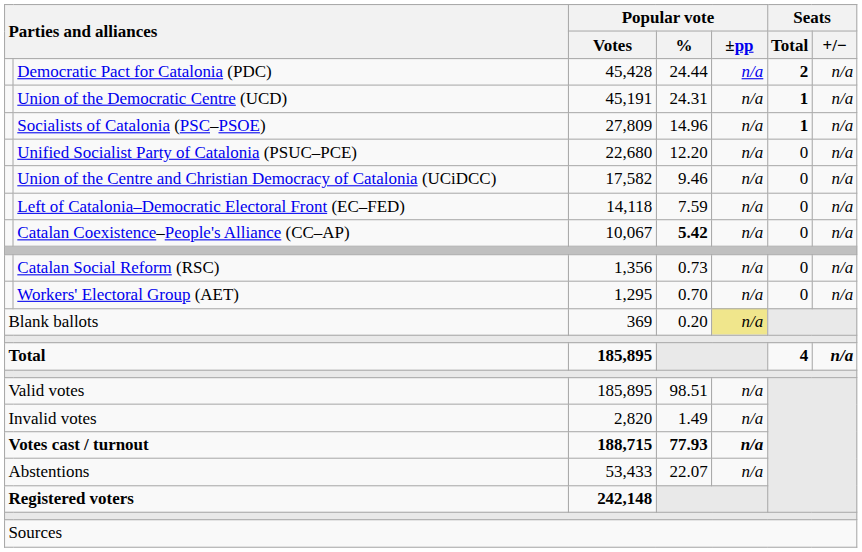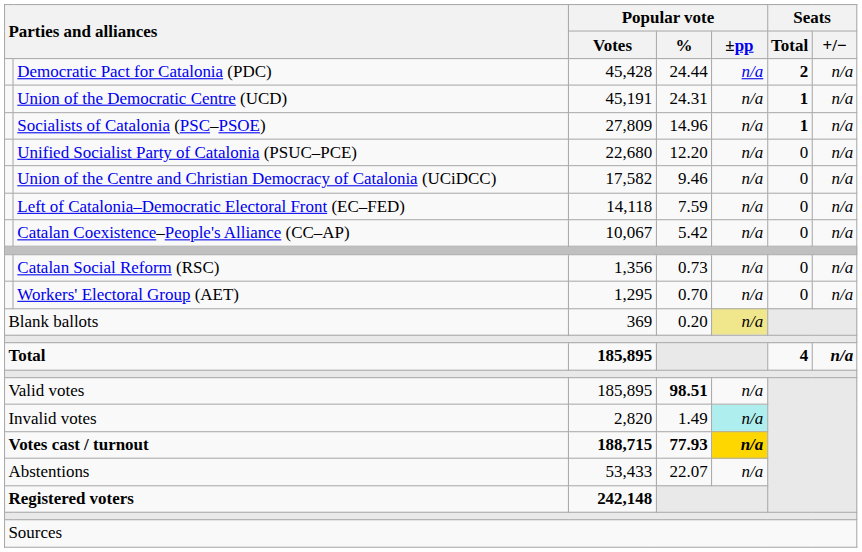(693, 233) bold -> (693, 233) normal
(689, 391) normal -> (689, 391) bold
(752, 417) no background -> (752, 417) paleturquoise background
(752, 444) no background -> (752, 444) gold background
